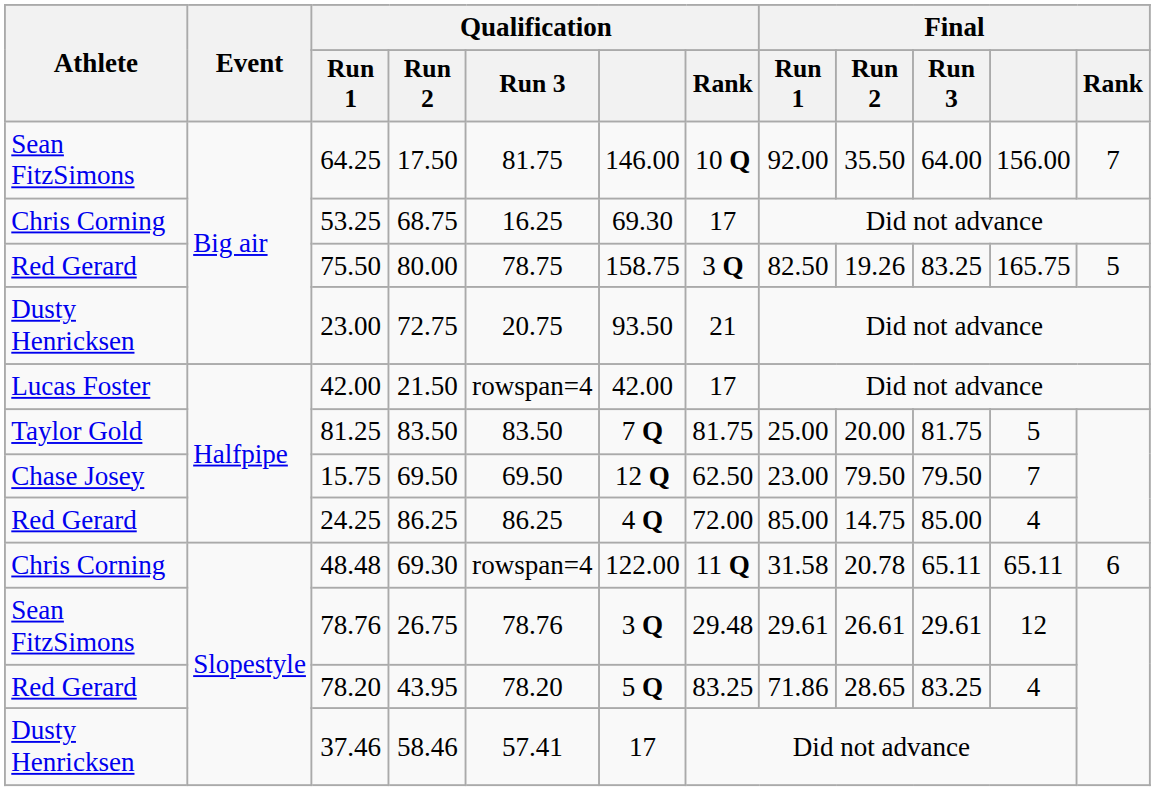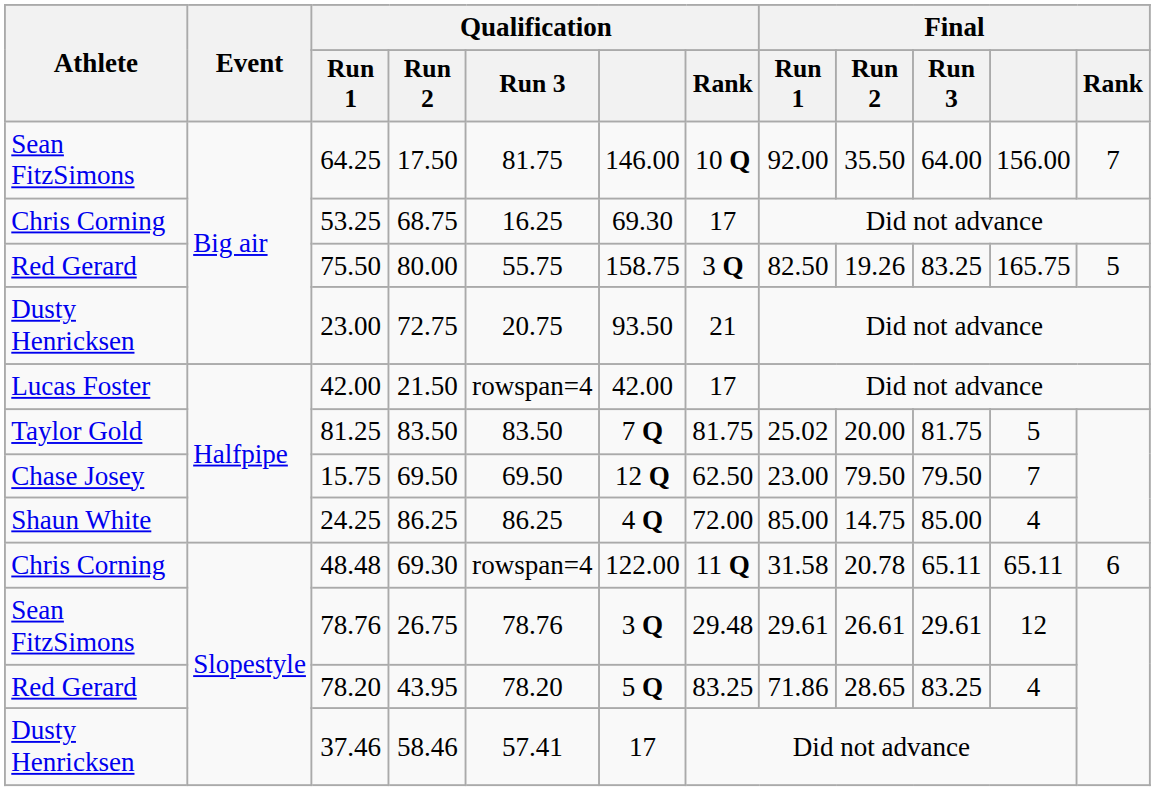(532, 265) 78.75 -> (532, 265) 55.75
(798, 431) 25.00 -> (798, 431) 25.02
(74, 520) Red Gerard -> (81, 520) Shaun White
